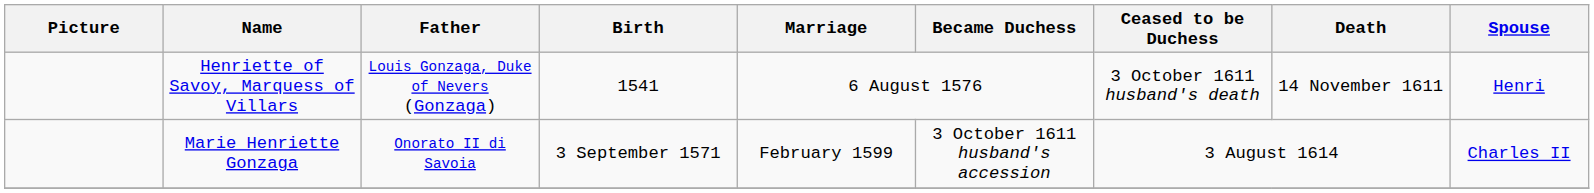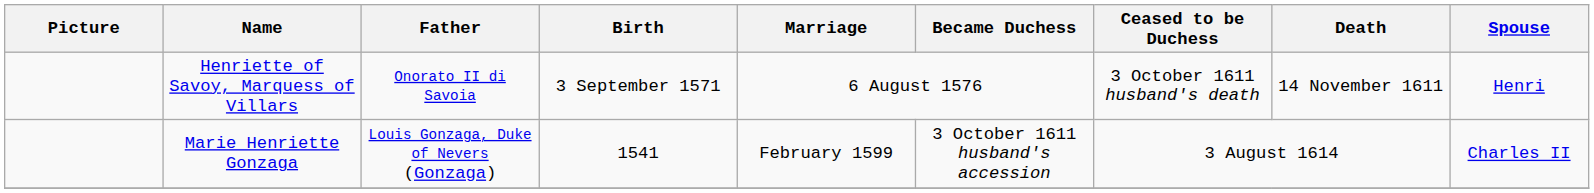(450, 88) Louis Gonzaga, Duke of Nevers (Gonzaga) -> (450, 87) Onorato II di Savoia
(638, 86) 1541 -> (638, 86) 3 September 1571
(450, 154) Onorato II di Savoia -> (450, 155) Louis Gonzaga, Duke of Nevers (Gonzaga)
(638, 154) 3 September 1571 -> (638, 154) 1541
